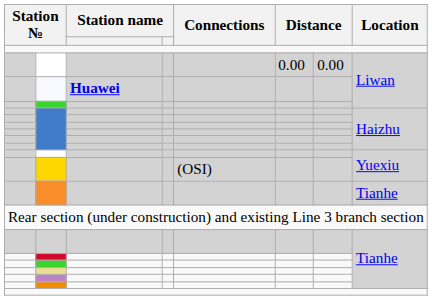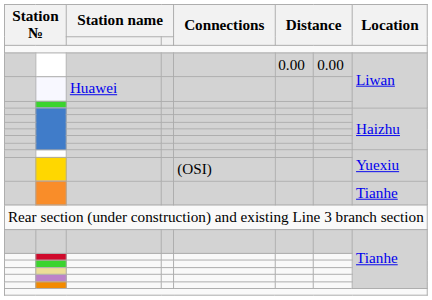(95, 88) bold -> (94, 88) normal
